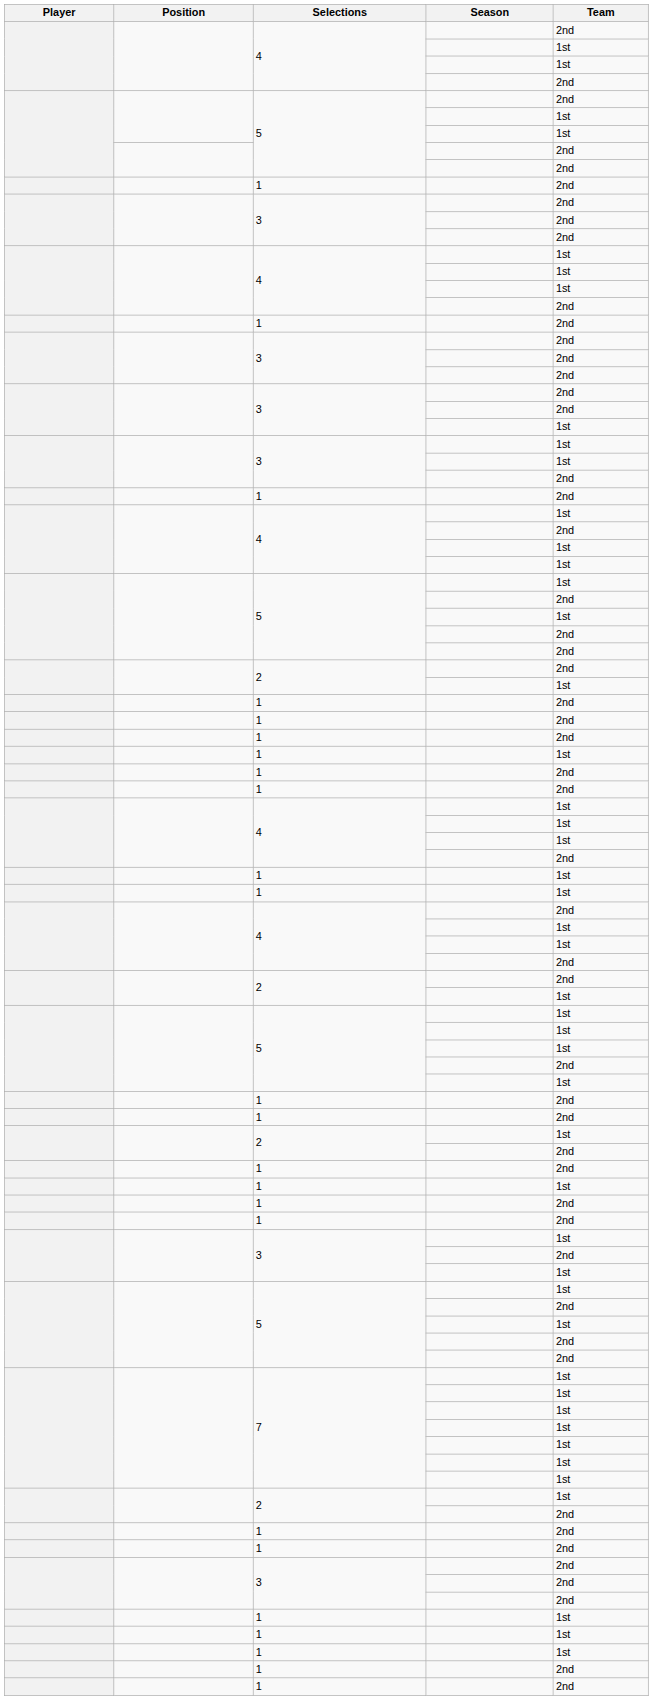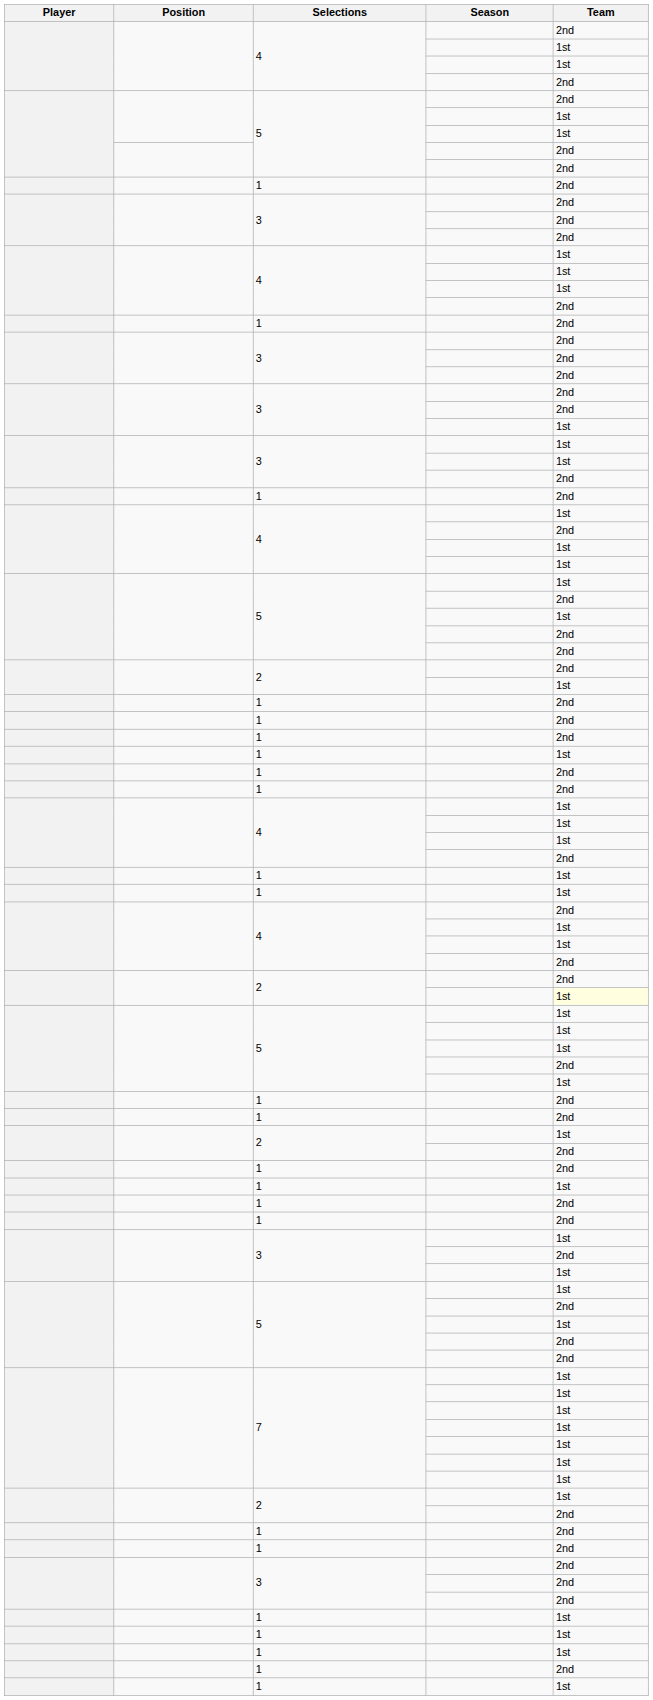(563, 996) no background -> (563, 996) lightyellow background
(565, 1686) 2nd -> (563, 1686) 1st
